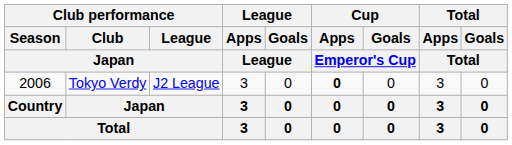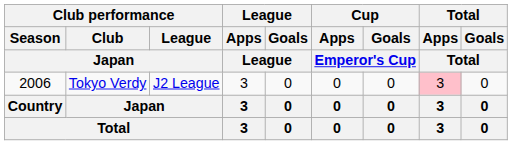(337, 83) bold -> (337, 83) normal
(440, 83) no background -> (440, 83) pink background
